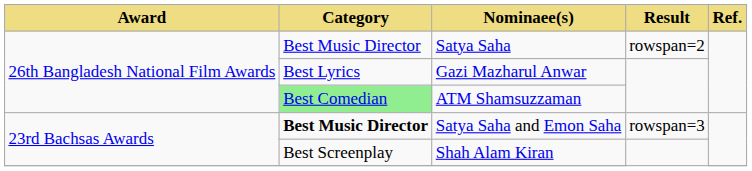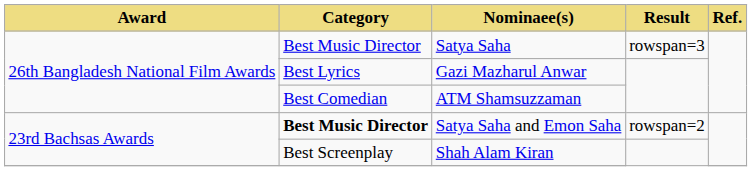(667, 44) rowspan=2 -> (667, 44) rowspan=3
(335, 98) lightgreen background -> (335, 98) no background
(667, 125) rowspan=3 -> (667, 125) rowspan=2
